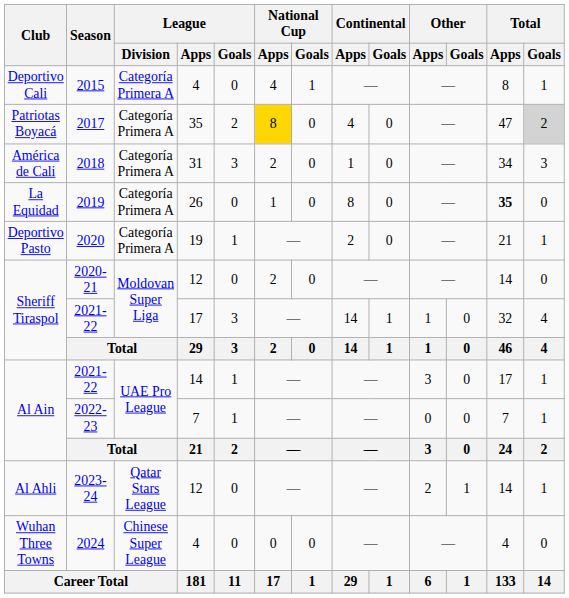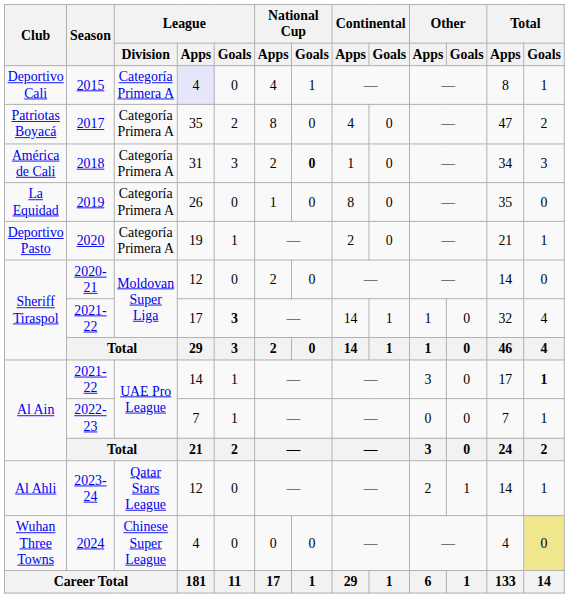(196, 85) no background -> (196, 85) lavender background
(273, 124) gold background -> (273, 124) no background
(544, 124) lightgrey background -> (544, 124) no background
(312, 163) normal -> (312, 163) bold
(505, 202) bold -> (505, 202) normal
(235, 318) normal -> (235, 318) bold
(544, 379) normal -> (544, 379) bold
(544, 543) no background -> (544, 543) khaki background
